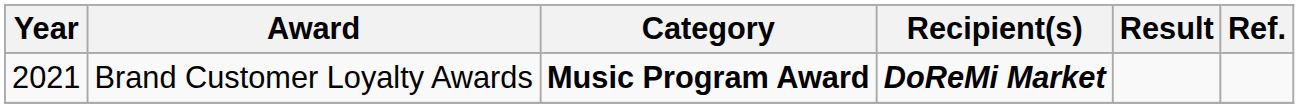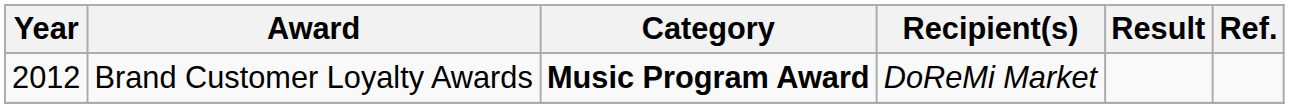(46, 77) 2021 -> (46, 77) 2012
(995, 77) bold -> (990, 77) normal
